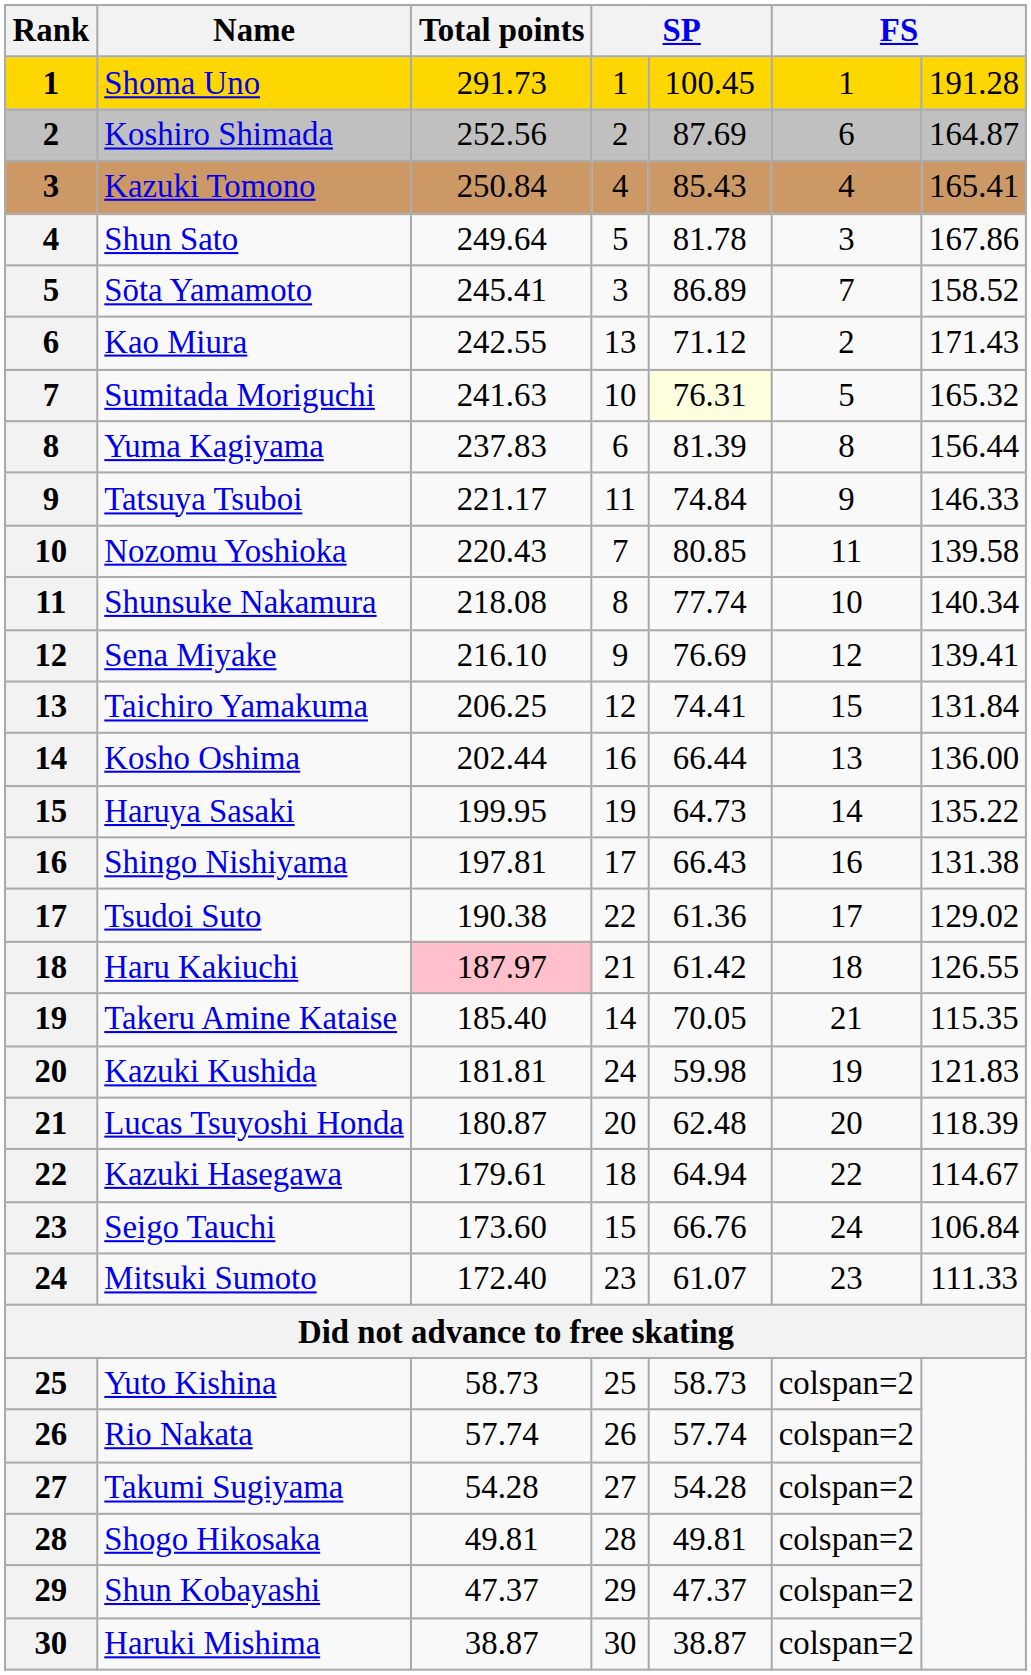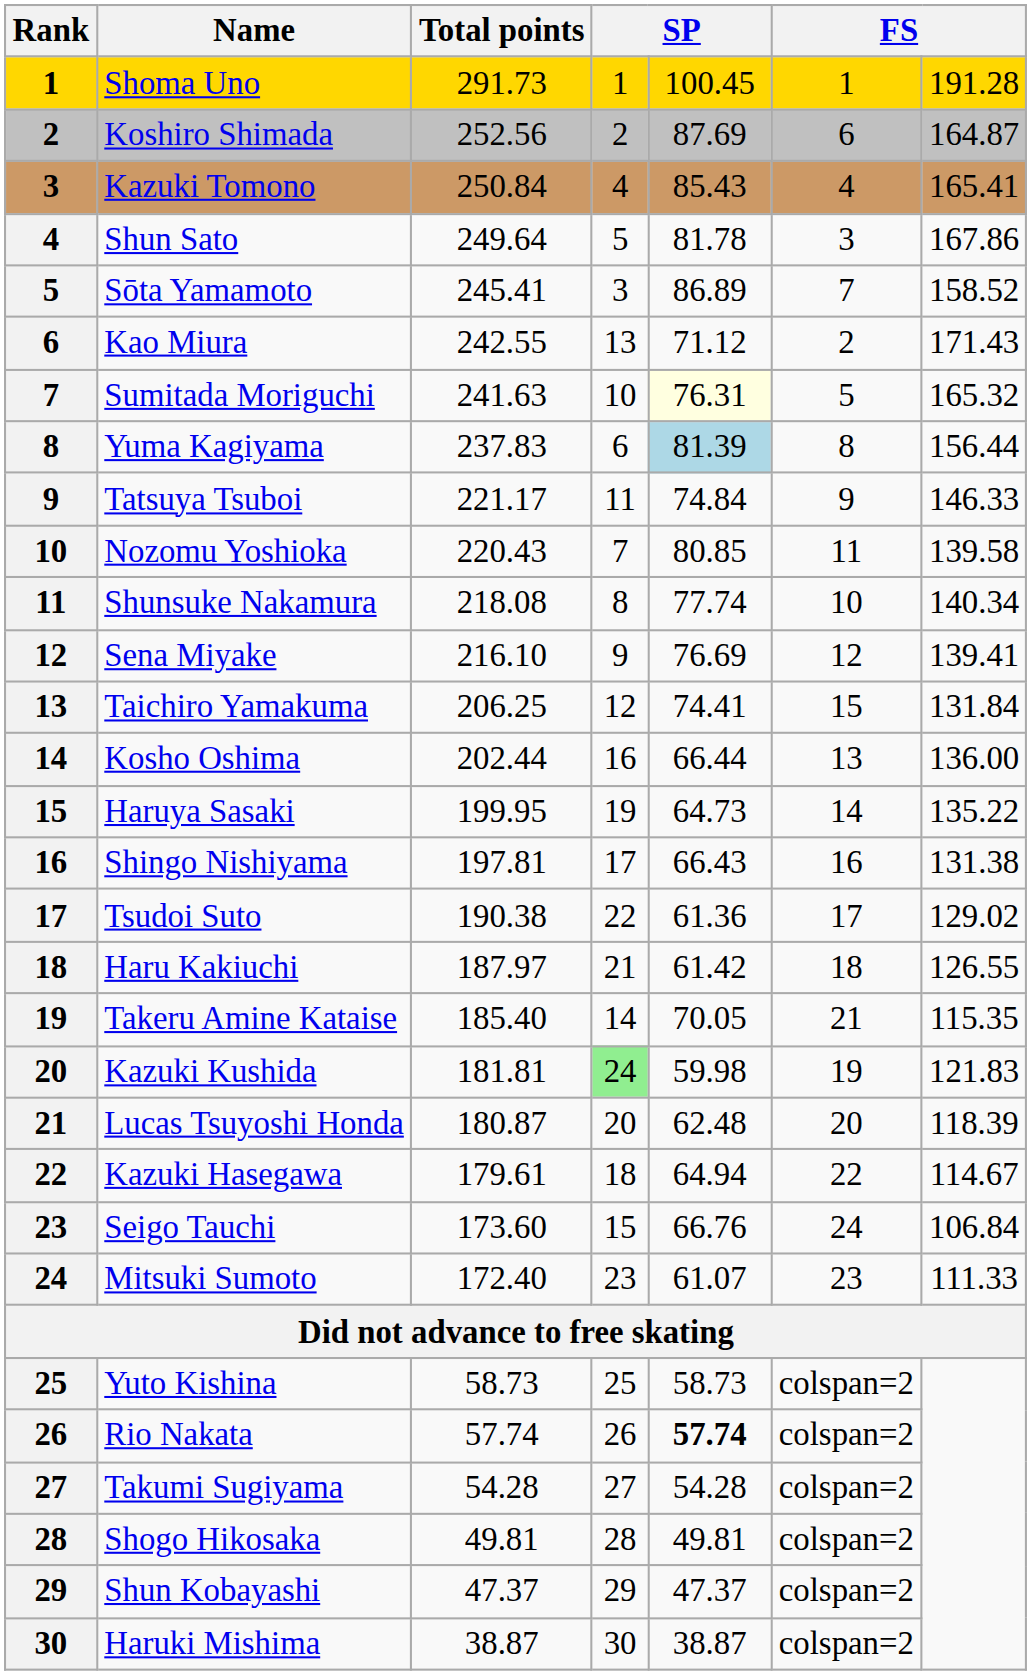(710, 446) no background -> (710, 446) lightblue background
(502, 966) pink background -> (502, 966) no background
(620, 1070) no background -> (620, 1070) lightgreen background
(710, 1435) normal -> (710, 1435) bold
